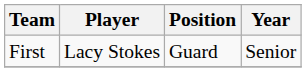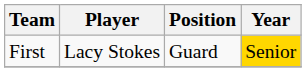(271, 50) no background -> (271, 50) gold background
